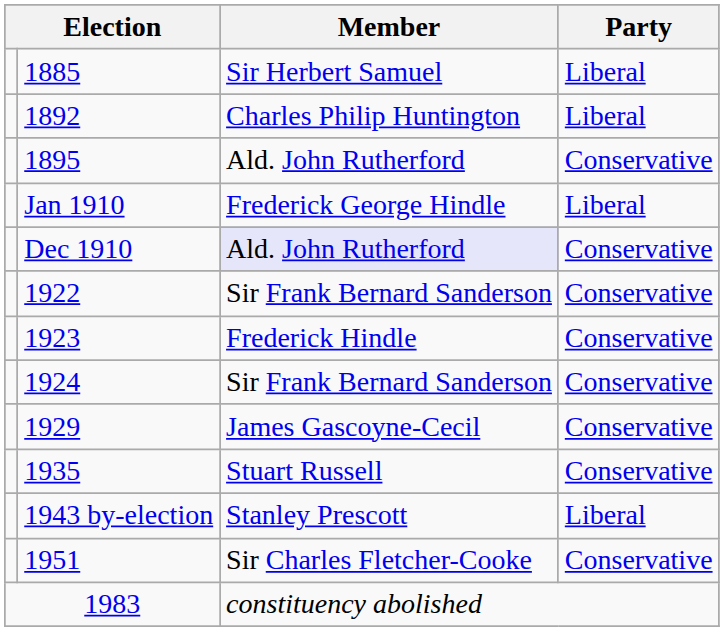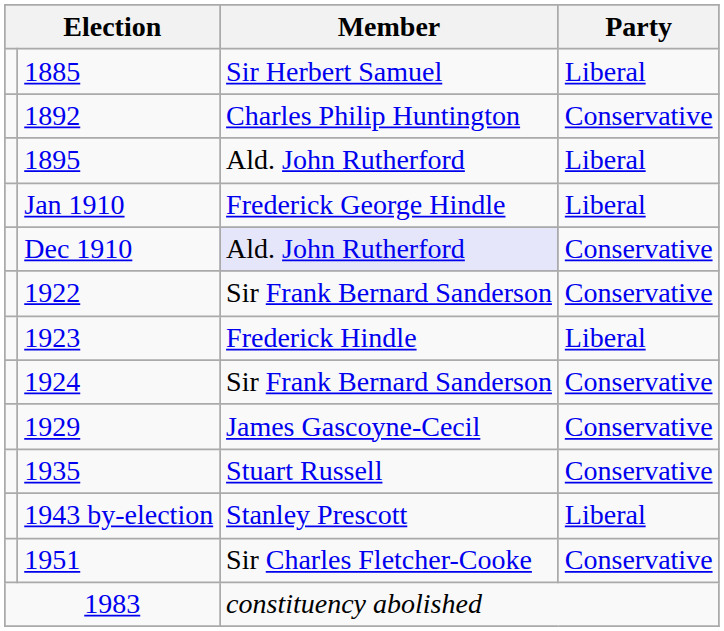(605, 115) Liberal -> (639, 115) Conservative
(639, 159) Conservative -> (605, 159) Liberal
(639, 337) Conservative -> (605, 337) Liberal
